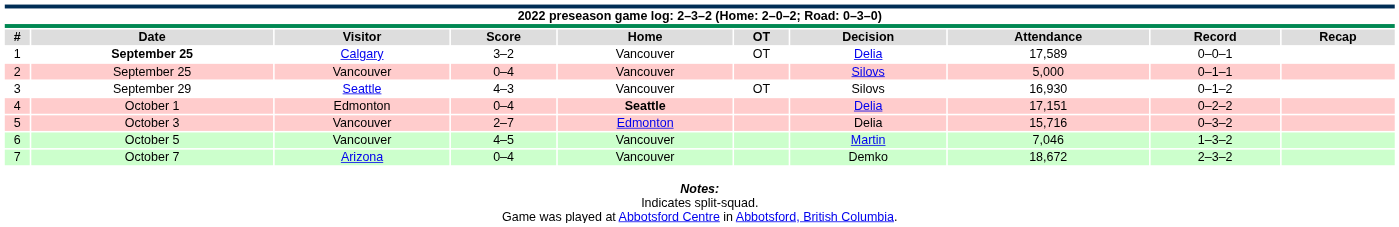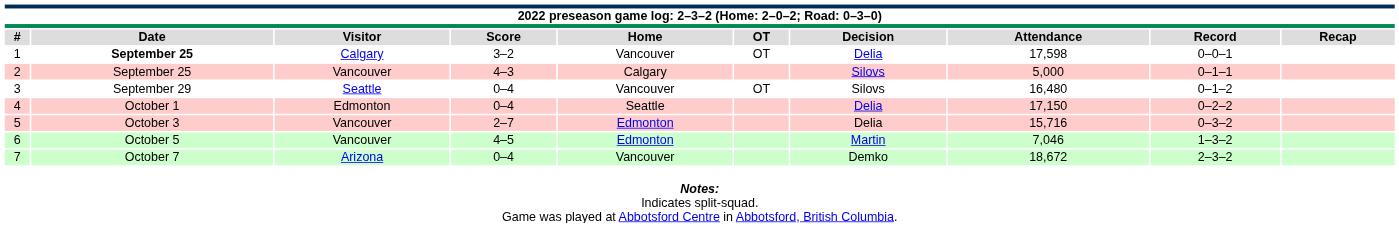(1048, 54) 17,589 -> (1048, 54) 17,598
(504, 71) 0–4 -> (504, 71) 4–3
(645, 71) Vancouver -> (645, 71) Calgary
(504, 88) 4–3 -> (504, 88) 0–4
(1048, 88) 16,930 -> (1048, 88) 16,480
(645, 106) bold -> (645, 106) normal
(1048, 106) 17,151 -> (1048, 106) 17,150
(645, 140) Vancouver -> (645, 140) Edmonton
